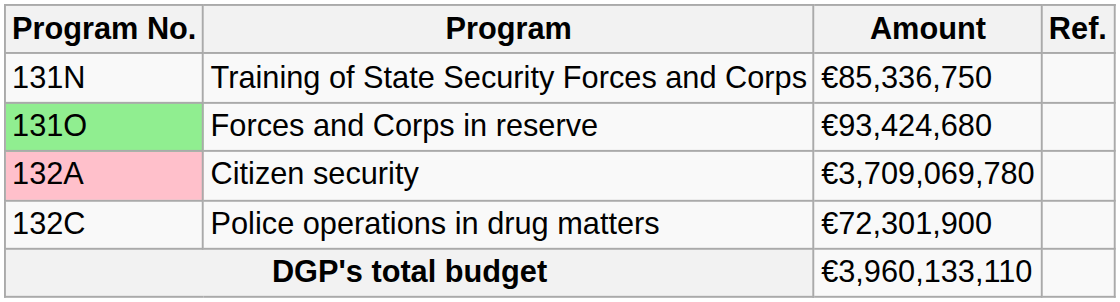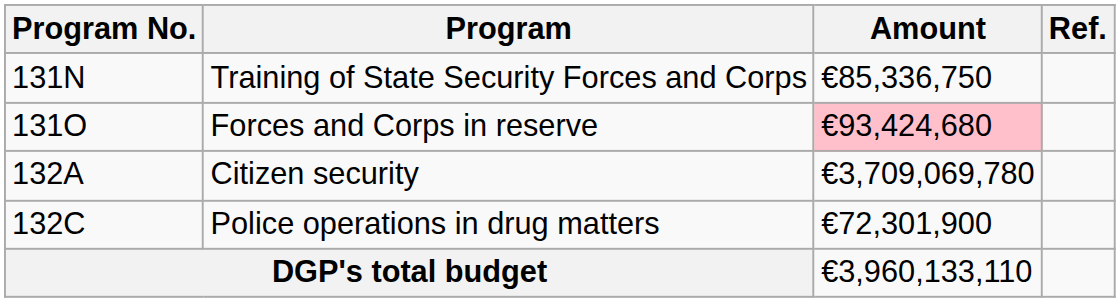(50, 126) lightgreen background -> (50, 126) no background
(907, 126) no background -> (907, 126) pink background
(48, 175) pink background -> (48, 175) no background
